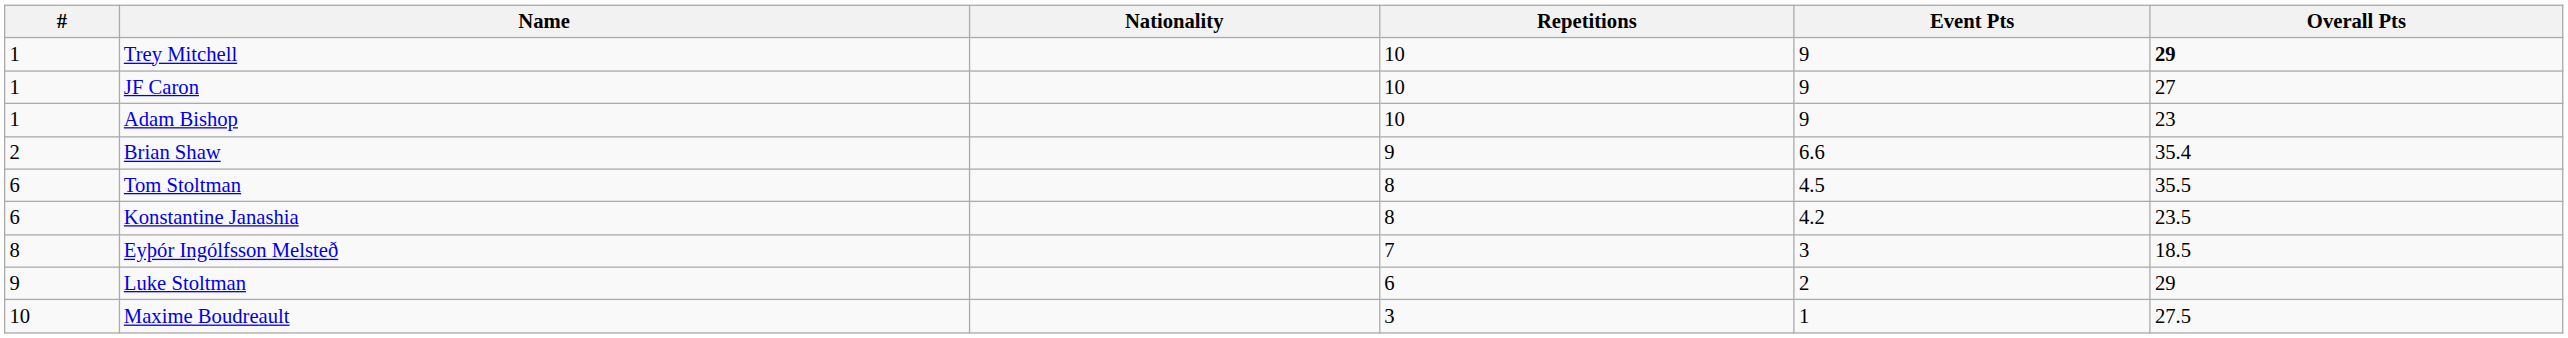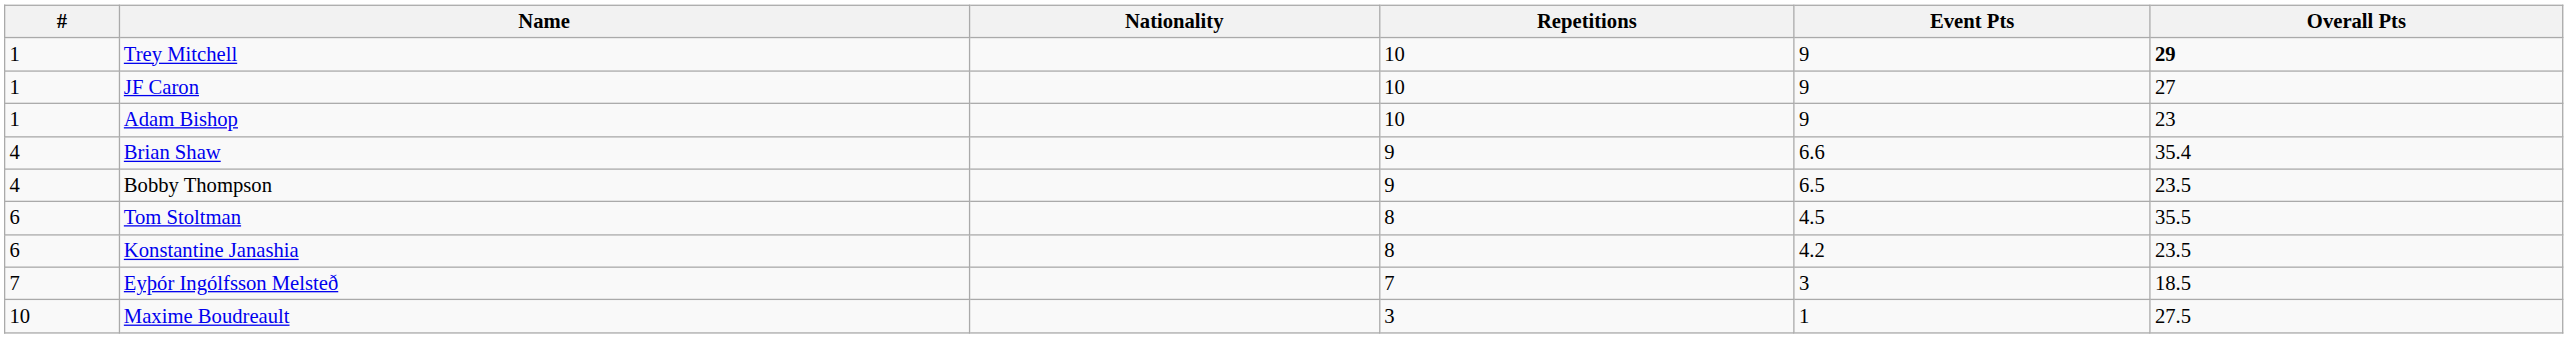(15, 152) 2 -> (15, 152) 4
+ row: (198, 185)
(15, 250) 8 -> (15, 283) 7
- row: (185, 283)
